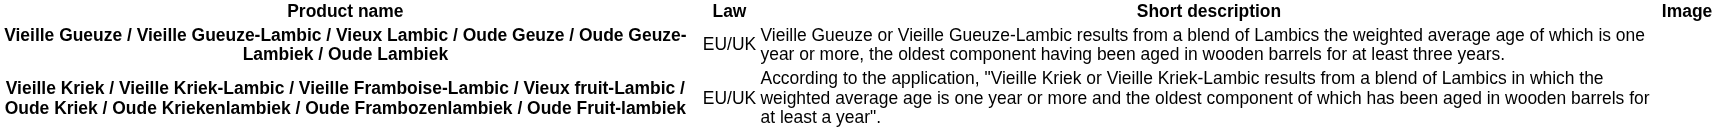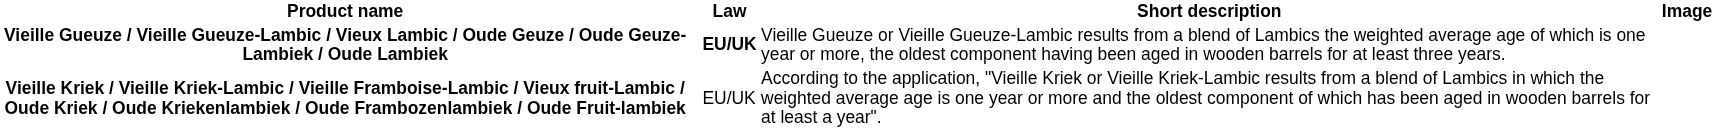(729, 44) normal -> (730, 44) bold
